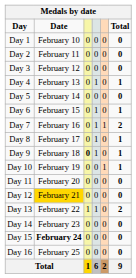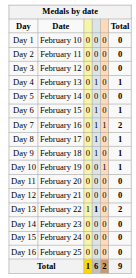(88, 153) bold -> (88, 153) normal
(59, 195) gold background -> (61, 195) no background
(96, 210) normal -> (96, 210) bold
(59, 238) bold -> (61, 238) normal
